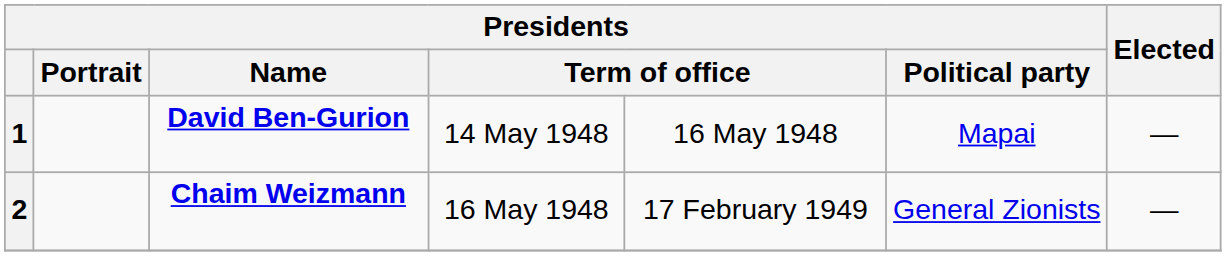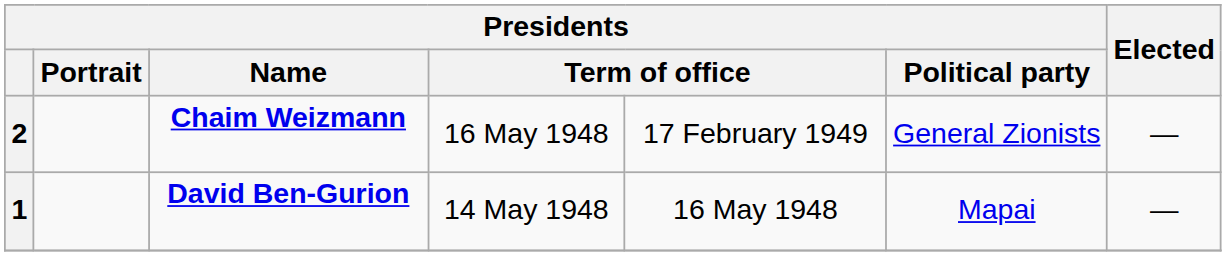rows swapped: (19, 133) <-> (19, 210)
